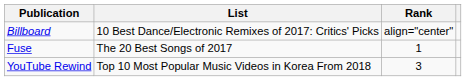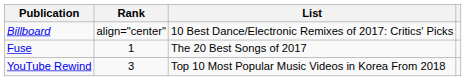columns swapped: (238, 13) <-> (419, 13)
